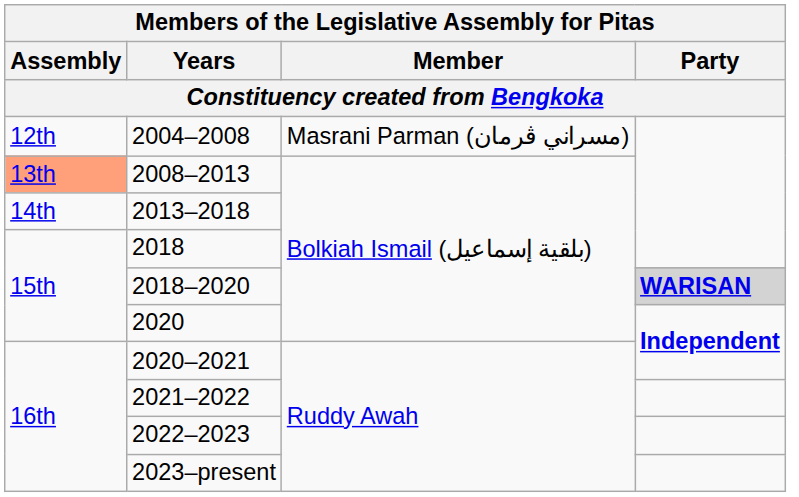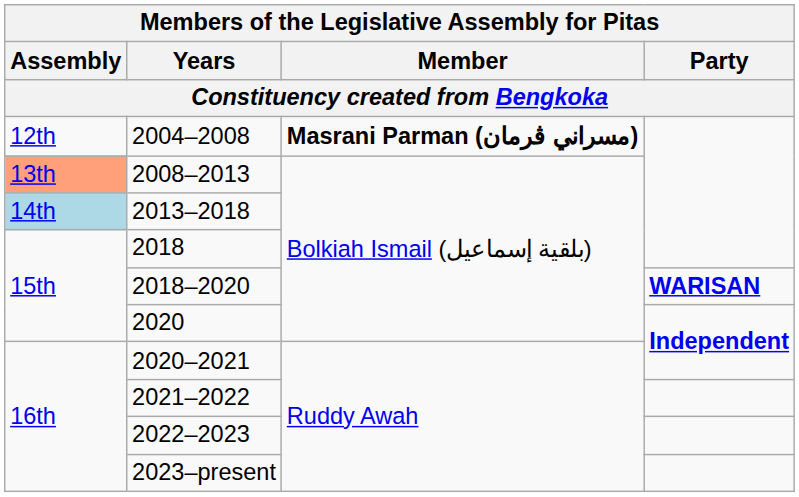(458, 136) normal -> (463, 136) bold
(33, 211) no background -> (33, 211) lightblue background
(696, 285) lightgrey background -> (705, 285) no background
